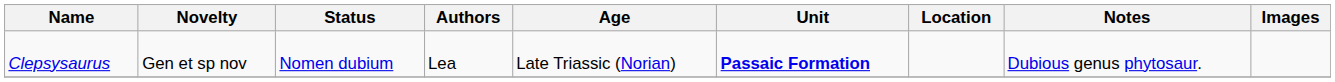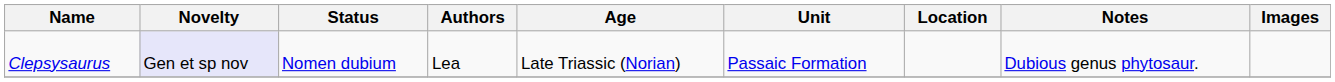(194, 63) no background -> (196, 63) lavender background
(795, 63) bold -> (797, 63) normal
